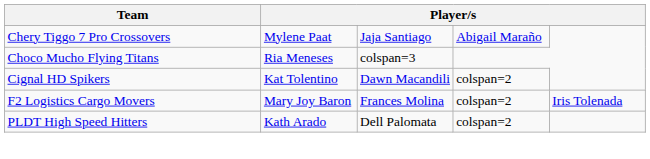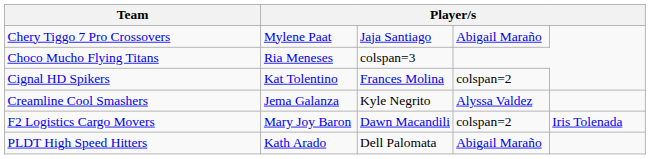(405, 79) Dawn Macandili -> (402, 79) Frances Molina
+ row: (78, 100)
(402, 100) Frances Molina -> (405, 121) Dawn Macandili
(484, 121) colspan=2 -> (499, 143) Abigail Maraño
